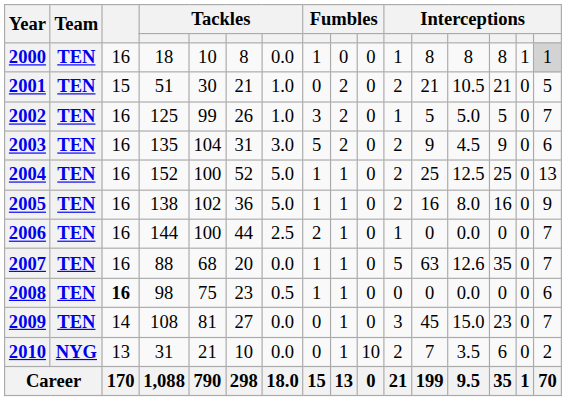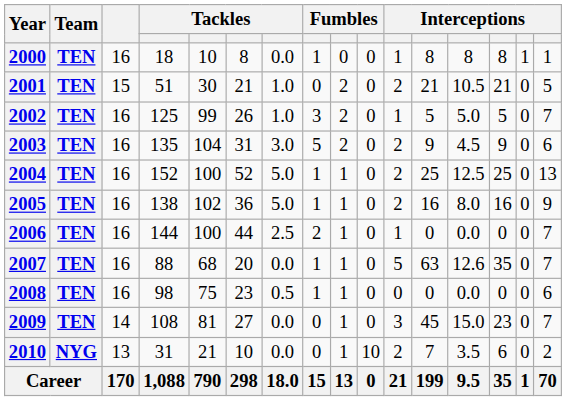(547, 57) lightgrey background -> (547, 57) no background
(121, 292) bold -> (121, 292) normal
